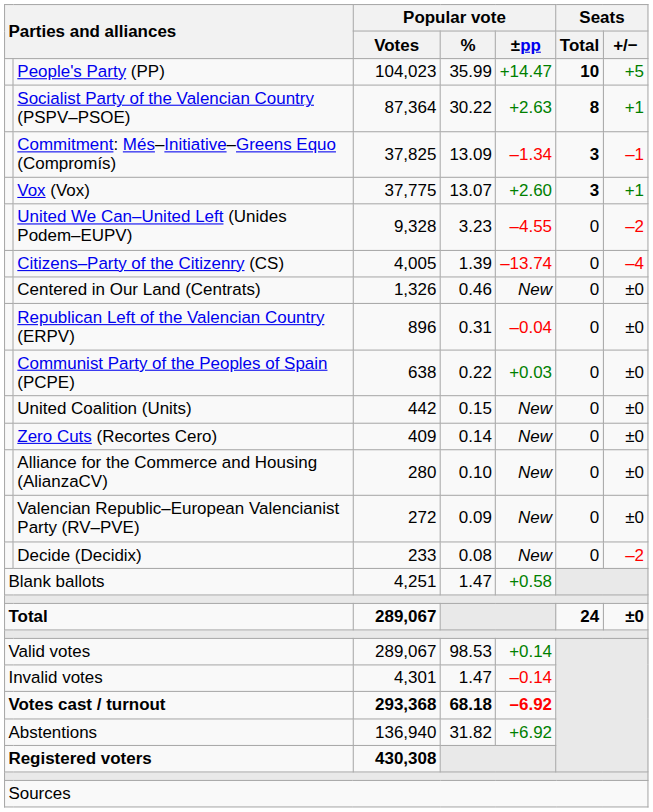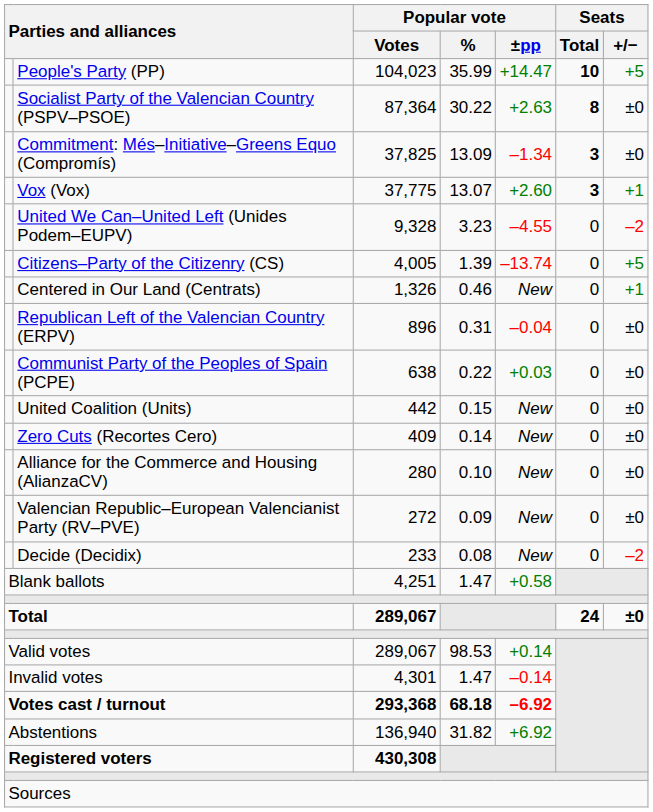(634, 108) +1 -> (635, 108) ±0
(635, 154) –1 -> (635, 154) ±0
(635, 263) –4 -> (634, 263) +5
(635, 290) ±0 -> (634, 290) +1
